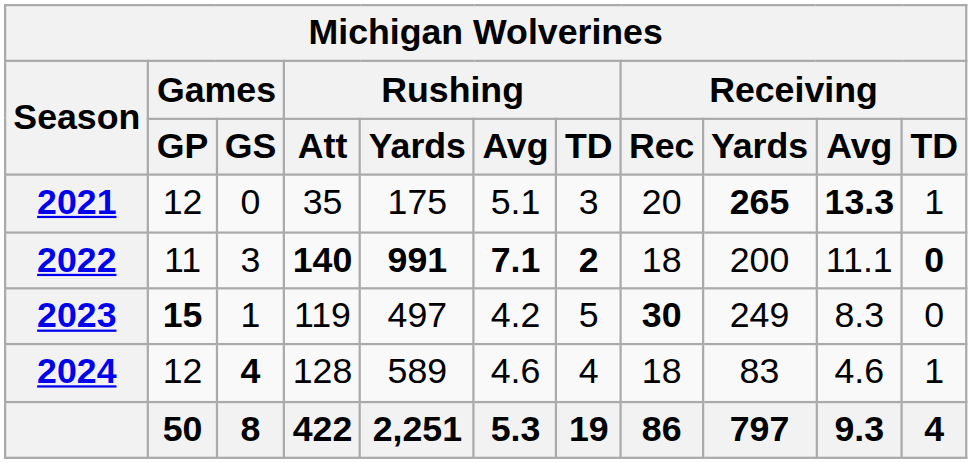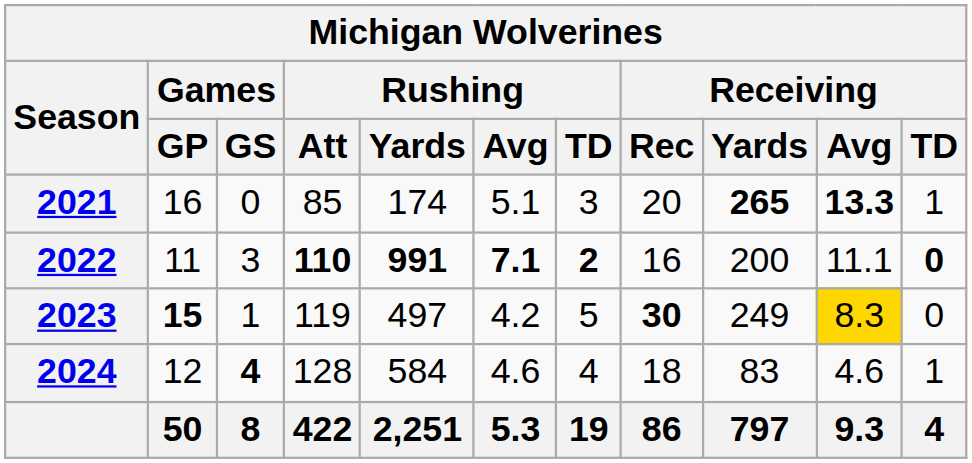(182, 202) 12 -> (182, 202) 16
(323, 202) 35 -> (323, 202) 85
(417, 202) 175 -> (417, 202) 174
(323, 259) 140 -> (323, 259) 110
(662, 259) 18 -> (662, 259) 16
(859, 315) no background -> (859, 315) gold background
(417, 372) 589 -> (417, 372) 584
